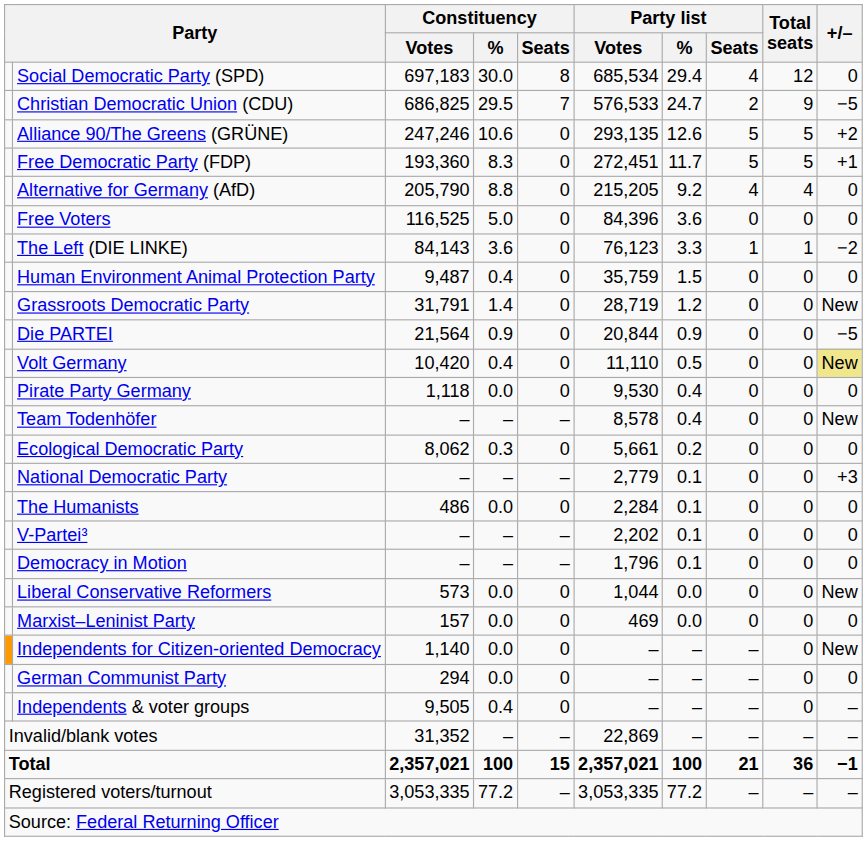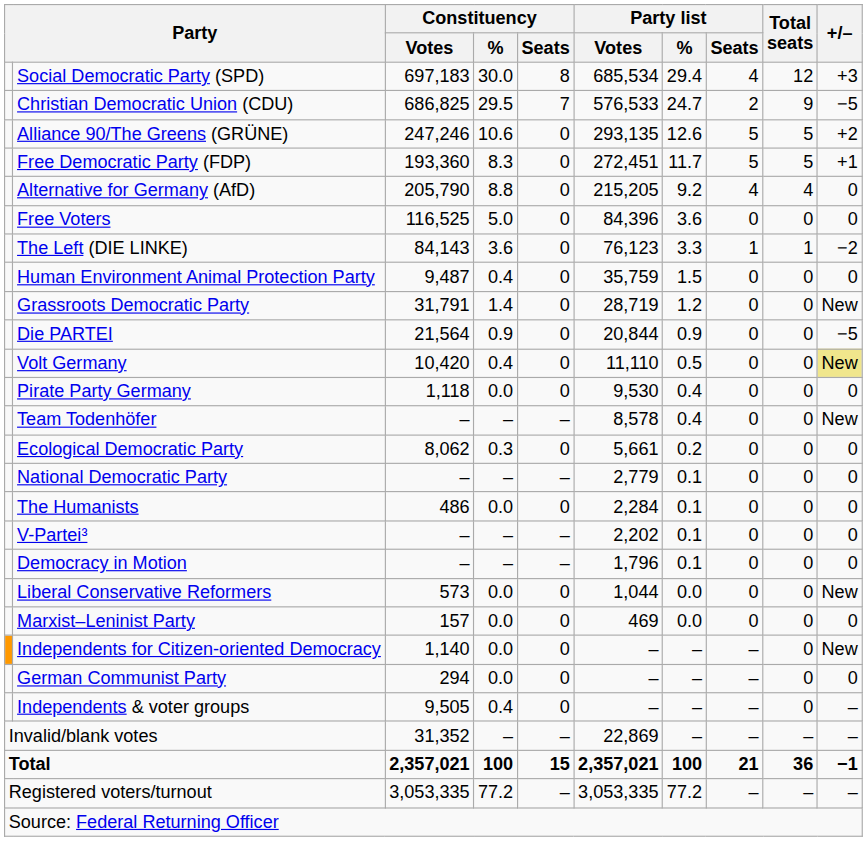(853, 76) 0 -> (847, 76) +3
(847, 477) +3 -> (853, 477) 0
